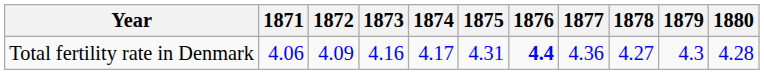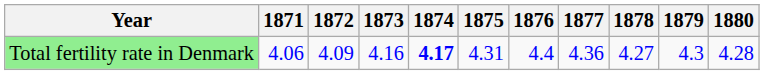(132, 52) no background -> (132, 52) lightgreen background
(436, 52) normal -> (436, 52) bold
(541, 52) bold -> (541, 52) normal
